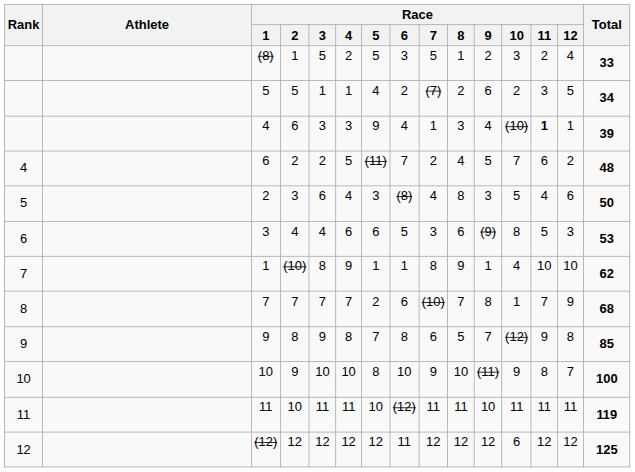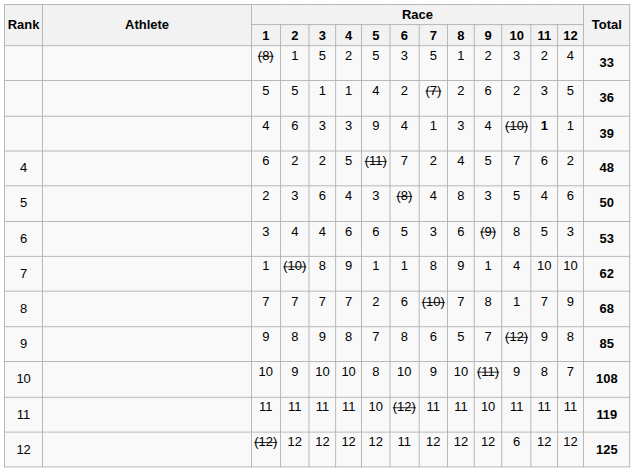(607, 98) 34 -> (607, 98) 36
(607, 379) 100 -> (607, 379) 108
(295, 414) 10 -> (295, 414) 11
